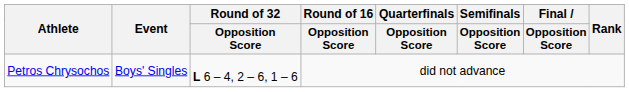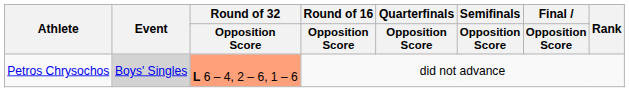(151, 71) no background -> (151, 71) lightgrey background
(245, 78) no background -> (245, 78) lightsalmon background
